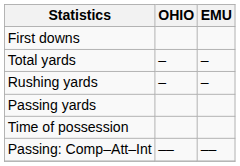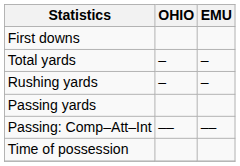rows swapped: (80, 149) <-> (68, 127)
